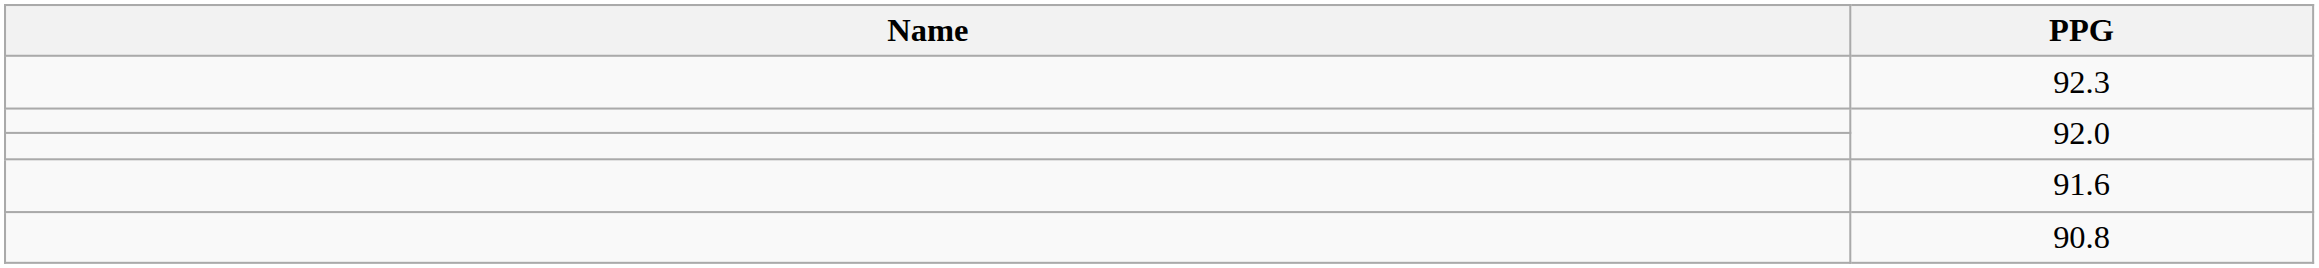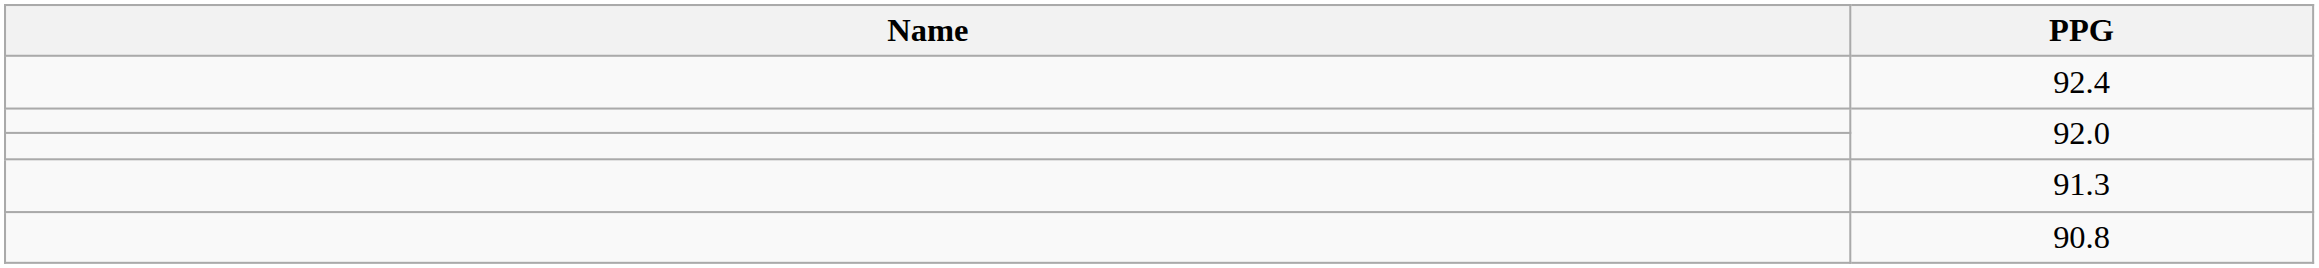(2082, 81) 92.3 -> (2082, 81) 92.4
(2082, 184) 91.6 -> (2082, 184) 91.3
